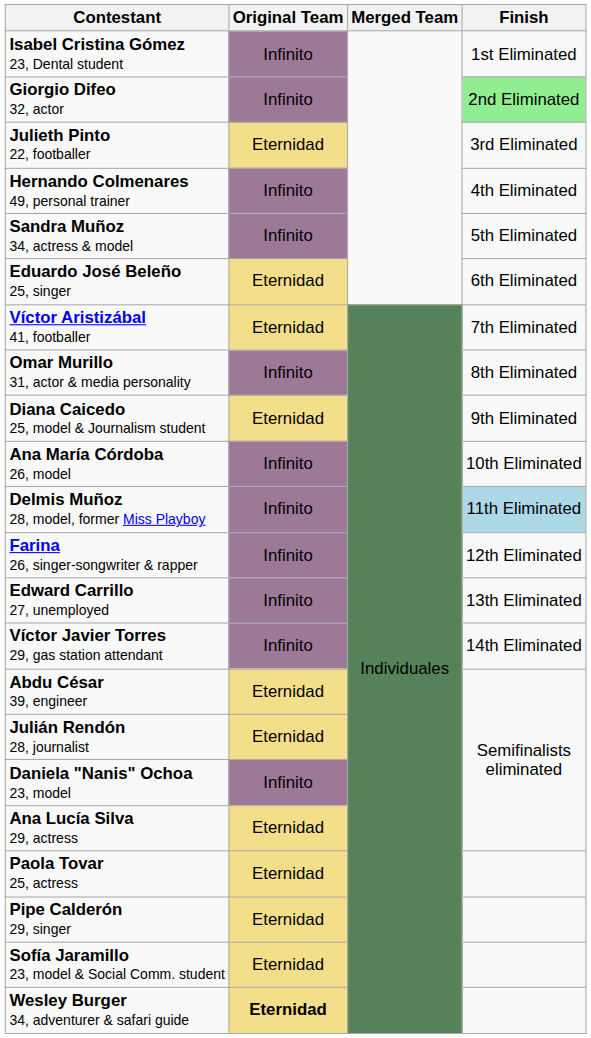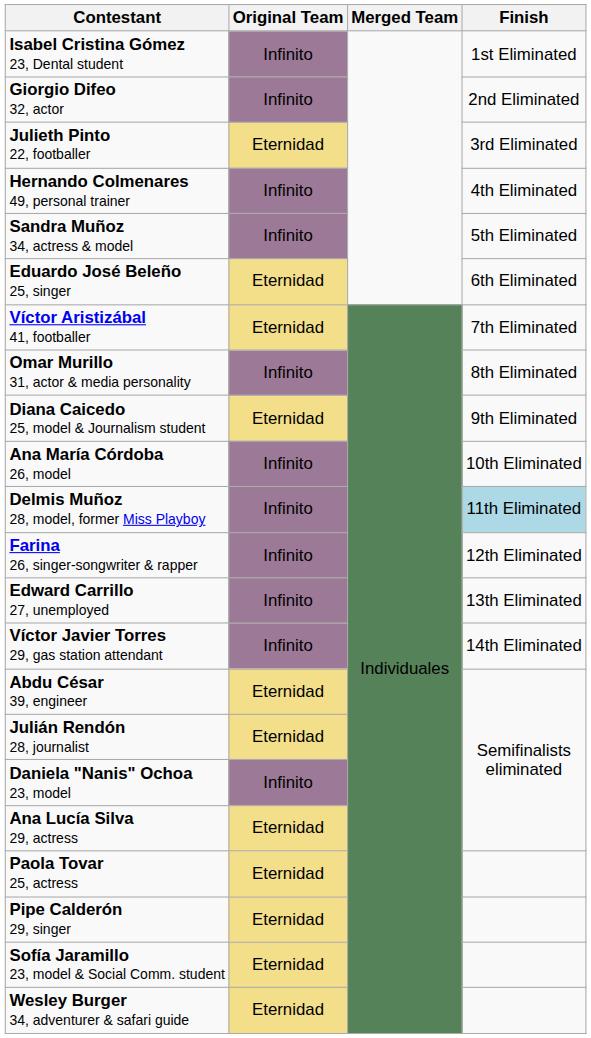(524, 99) lightgreen background -> (524, 99) no background
(288, 1010) bold -> (288, 1010) normal
